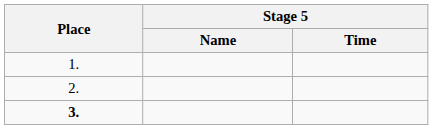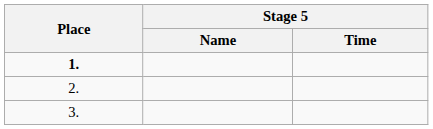(74, 64) normal -> (74, 64) bold
(74, 112) bold -> (74, 112) normal
